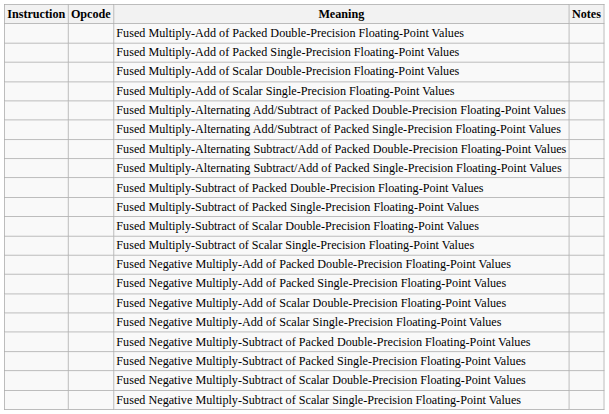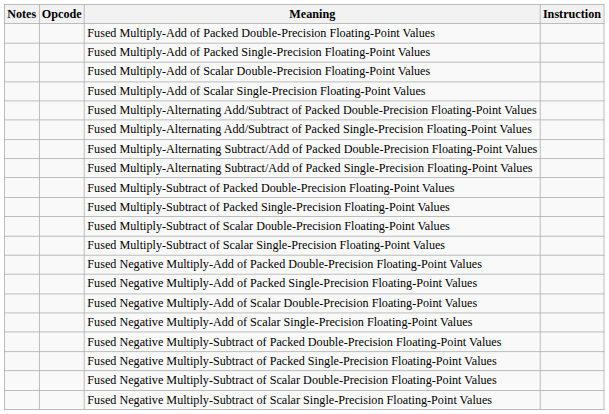columns swapped: (36, 14) <-> (586, 14)
